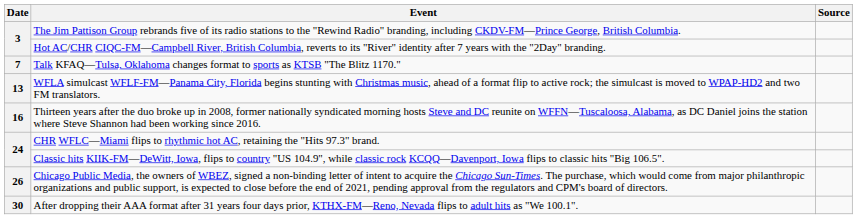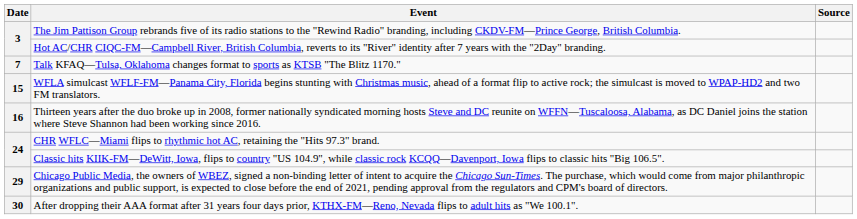(18, 88) 13 -> (18, 88) 15
(18, 181) 26 -> (18, 181) 29
